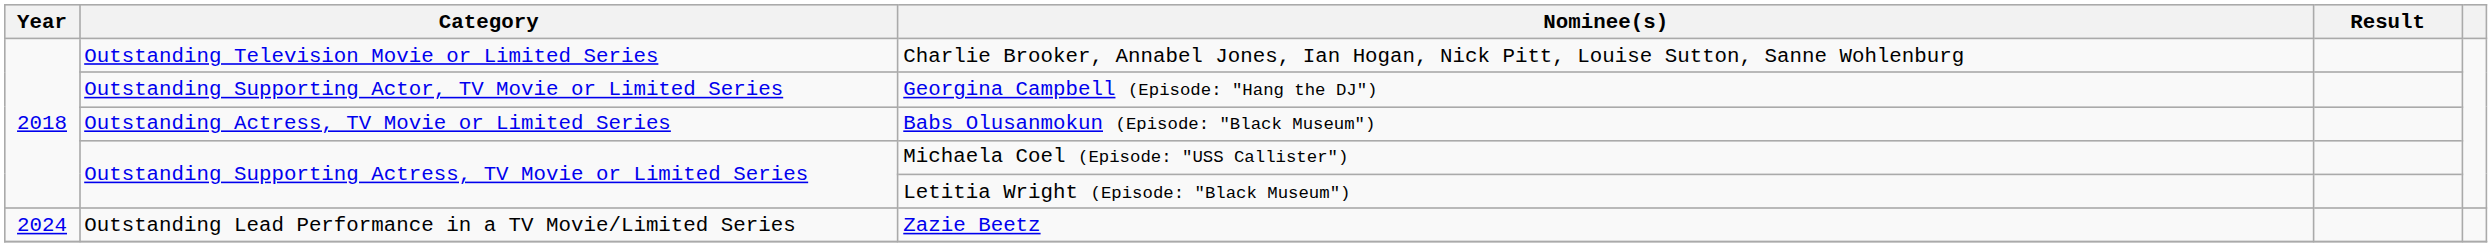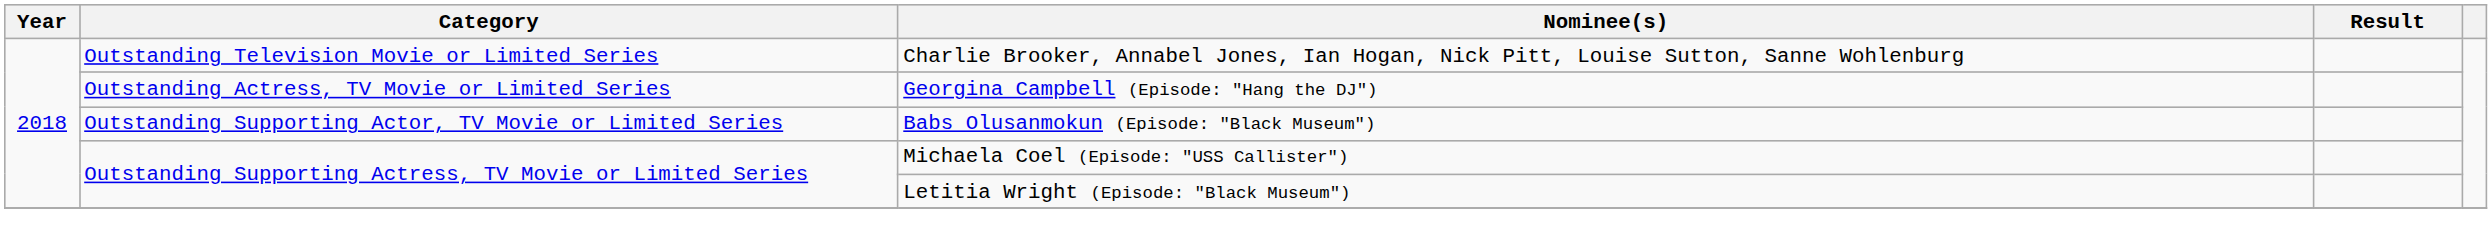(434, 90) Outstanding Supporting Actor, TV Movie or Limited Series -> (378, 90) Outstanding Actress, TV Movie or Limited Series
(378, 123) Outstanding Actress, TV Movie or Limited Series -> (434, 123) Outstanding Supporting Actor, TV Movie or Limited Series
- row: (972, 225)
